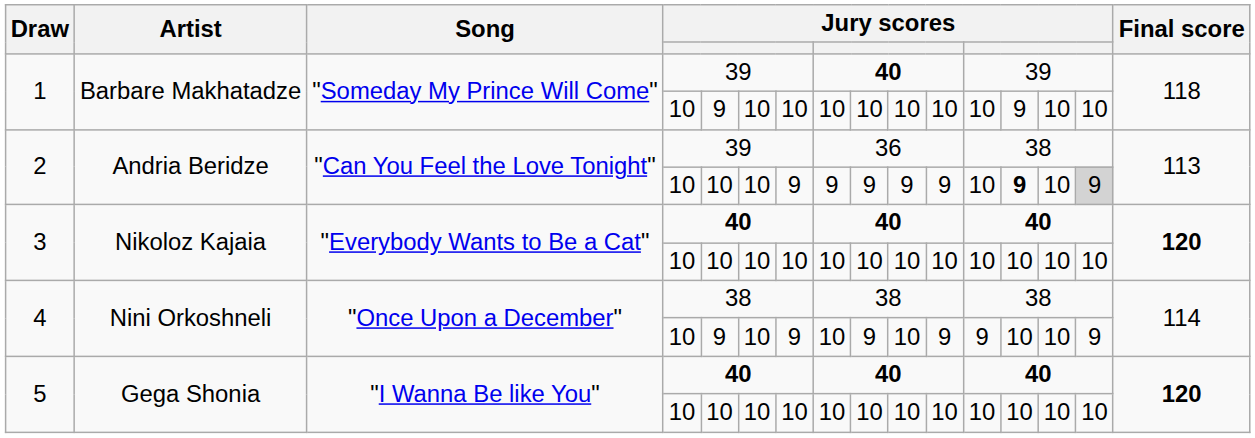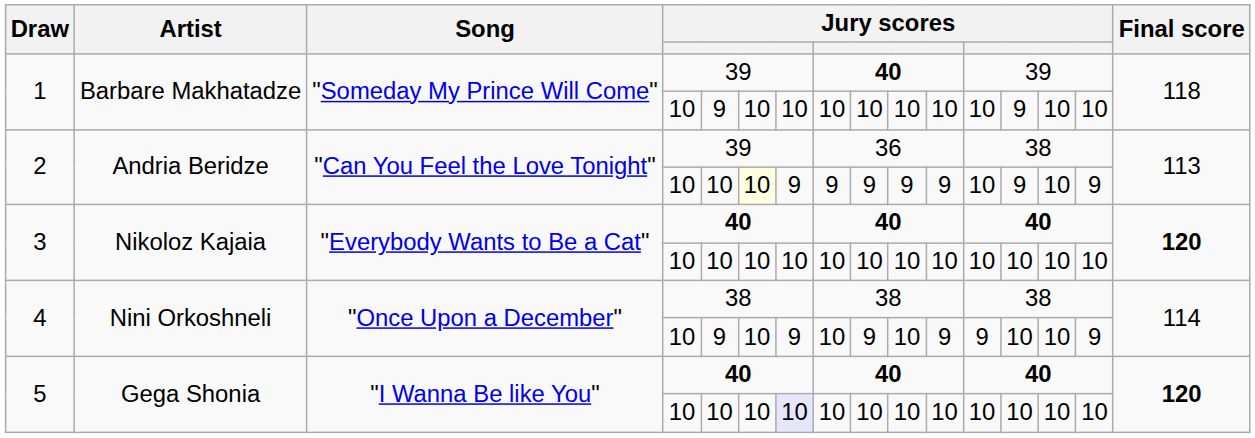(757, 185) no background -> (757, 185) lightyellow background
(1020, 185) bold -> (1020, 185) normal
(1095, 185) lightgrey background -> (1095, 185) no background
(795, 412) no background -> (795, 412) lavender background
